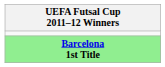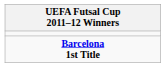(83, 49) lightgreen background -> (83, 49) no background
